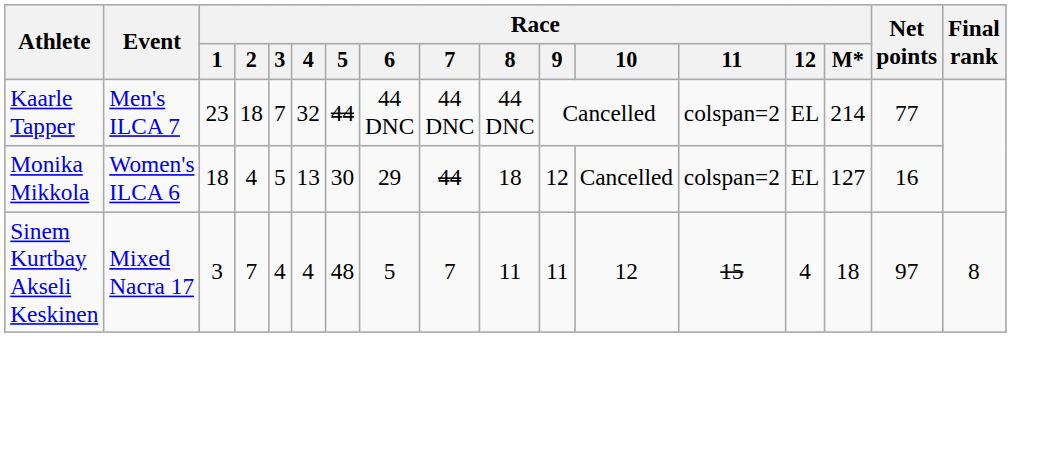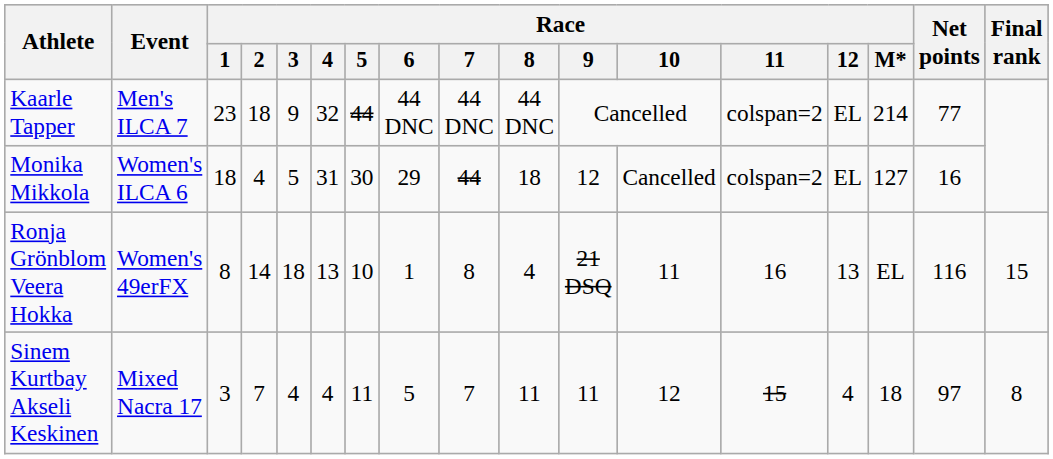(280, 112) 7 -> (293, 112) 9
(308, 178) 13 -> (328, 178) 31
+ row: (58, 272)
(342, 272) 48 -> (362, 393) 11
